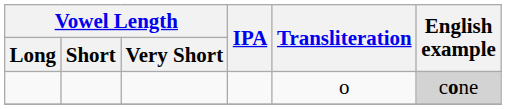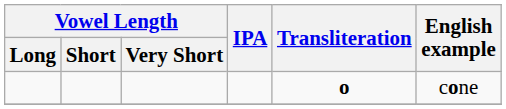(344, 87) normal -> (344, 87) bold
(459, 87) lightgrey background -> (459, 87) no background
